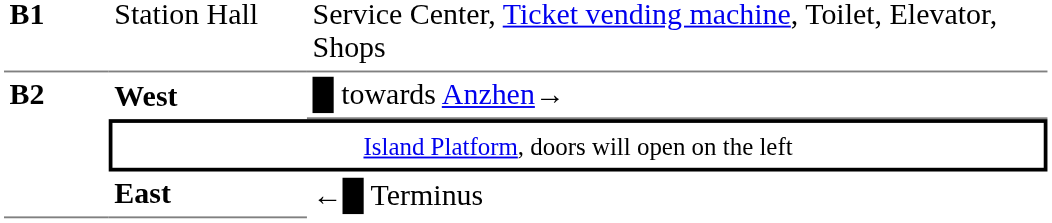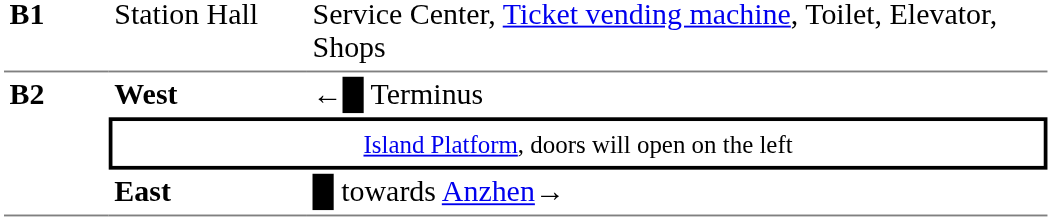(439, 94) █ towards Anzhen→ -> (398, 94) ←█ Terminus
(398, 194) ←█ Terminus -> (439, 191) █ towards Anzhen→
